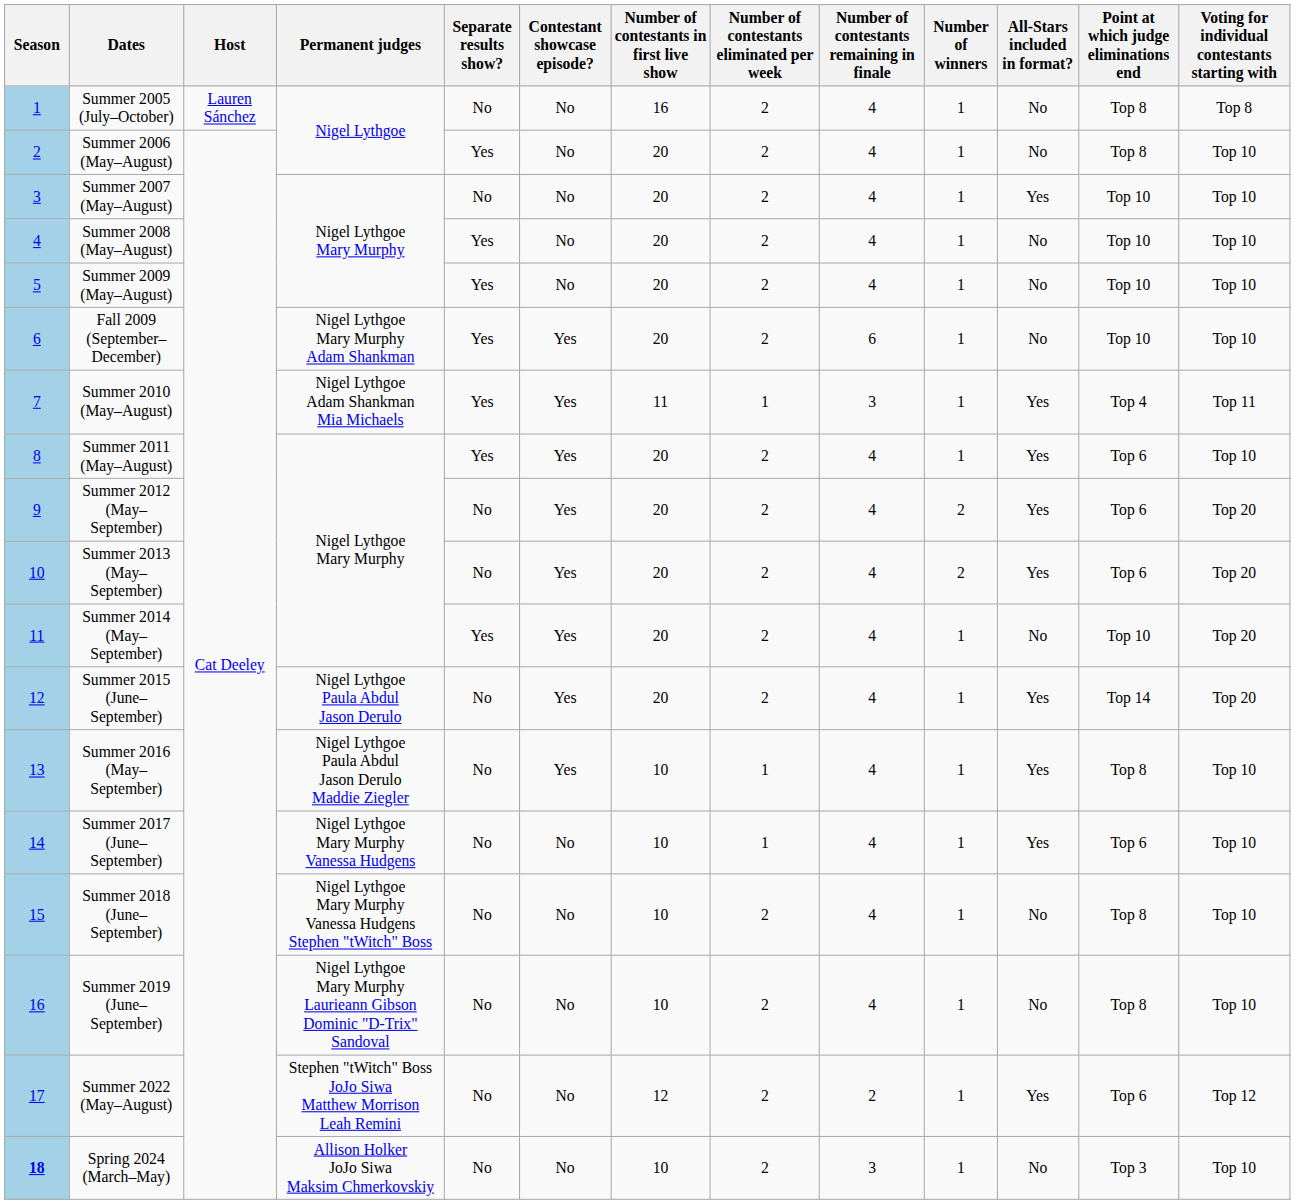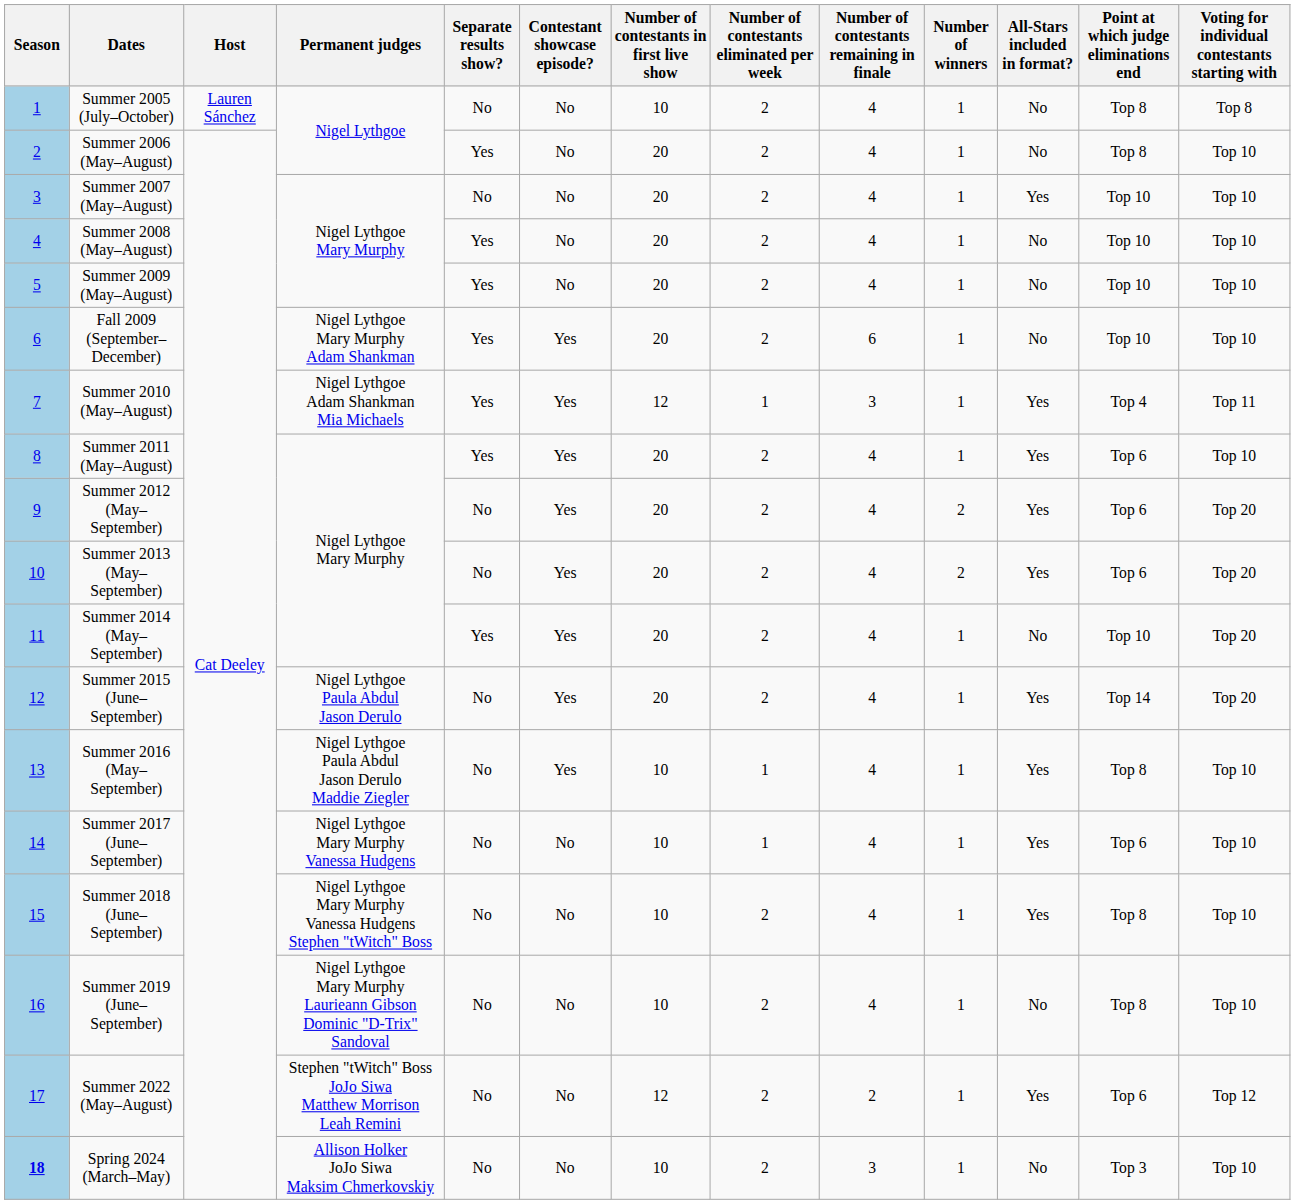(661, 108) 16 -> (661, 108) 10
(661, 402) 11 -> (661, 402) 12
(1038, 914) No -> (1038, 914) Yes
